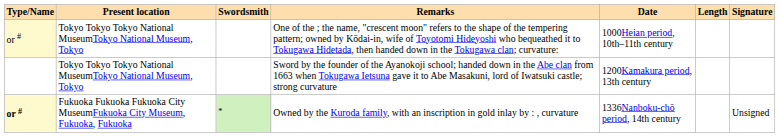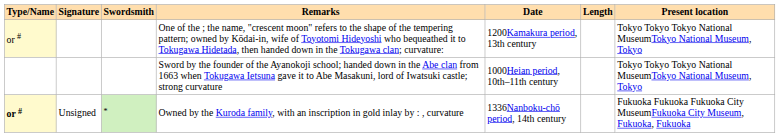columns swapped: (752, 12) <-> (136, 12)
(638, 38) 1000Heian period, 10th–11th century -> (532, 38) 1200Kamakura period, 13th century
(647, 76) 1200Kamakura period, 13th century -> (524, 76) 1000Heian period, 10th–11th century
